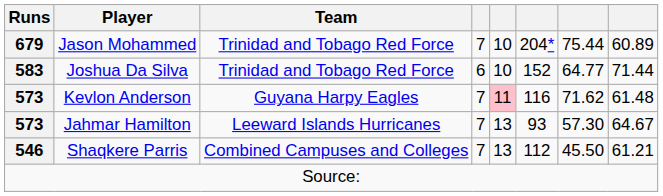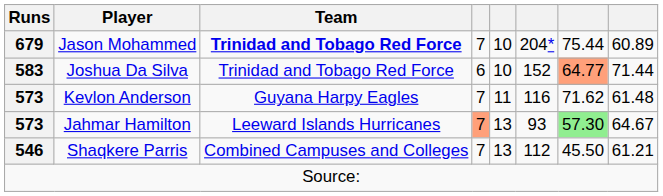(336, 44) normal -> (336, 44) bold
(583, 71) no background -> (583, 71) lightsalmon background
(503, 97) pink background -> (503, 97) no background
(481, 124) no background -> (481, 124) lightsalmon background
(583, 124) no background -> (583, 124) lightgreen background
